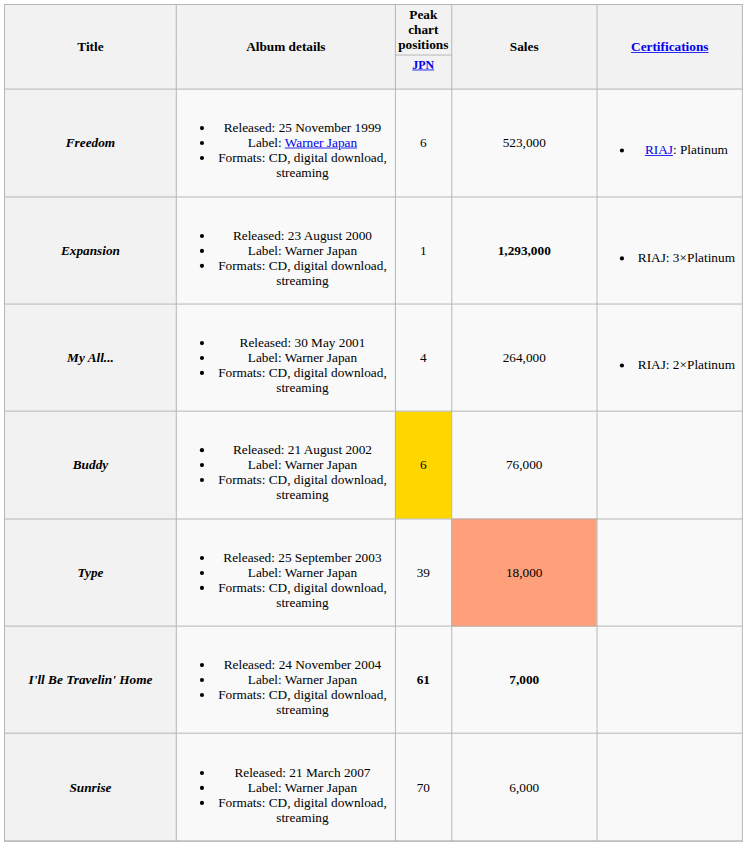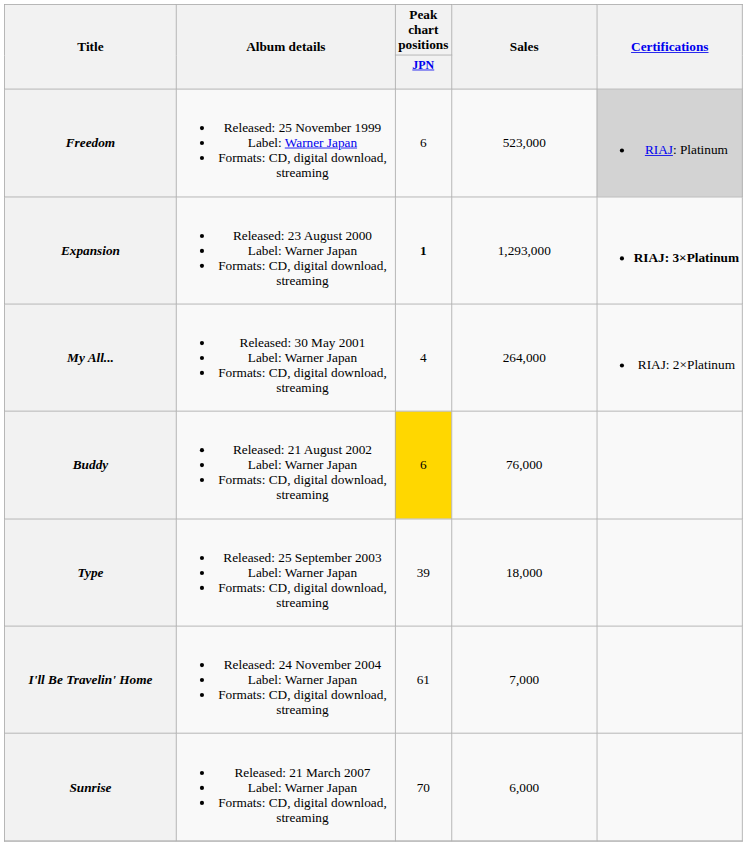(670, 150) no background -> (670, 150) lightgrey background
(423, 250) normal -> (423, 250) bold
(524, 250) bold -> (524, 250) normal
(670, 258) normal -> (670, 258) bold
(524, 572) lightsalmon background -> (524, 572) no background
(423, 679) bold -> (423, 679) normal
(524, 679) bold -> (524, 679) normal
